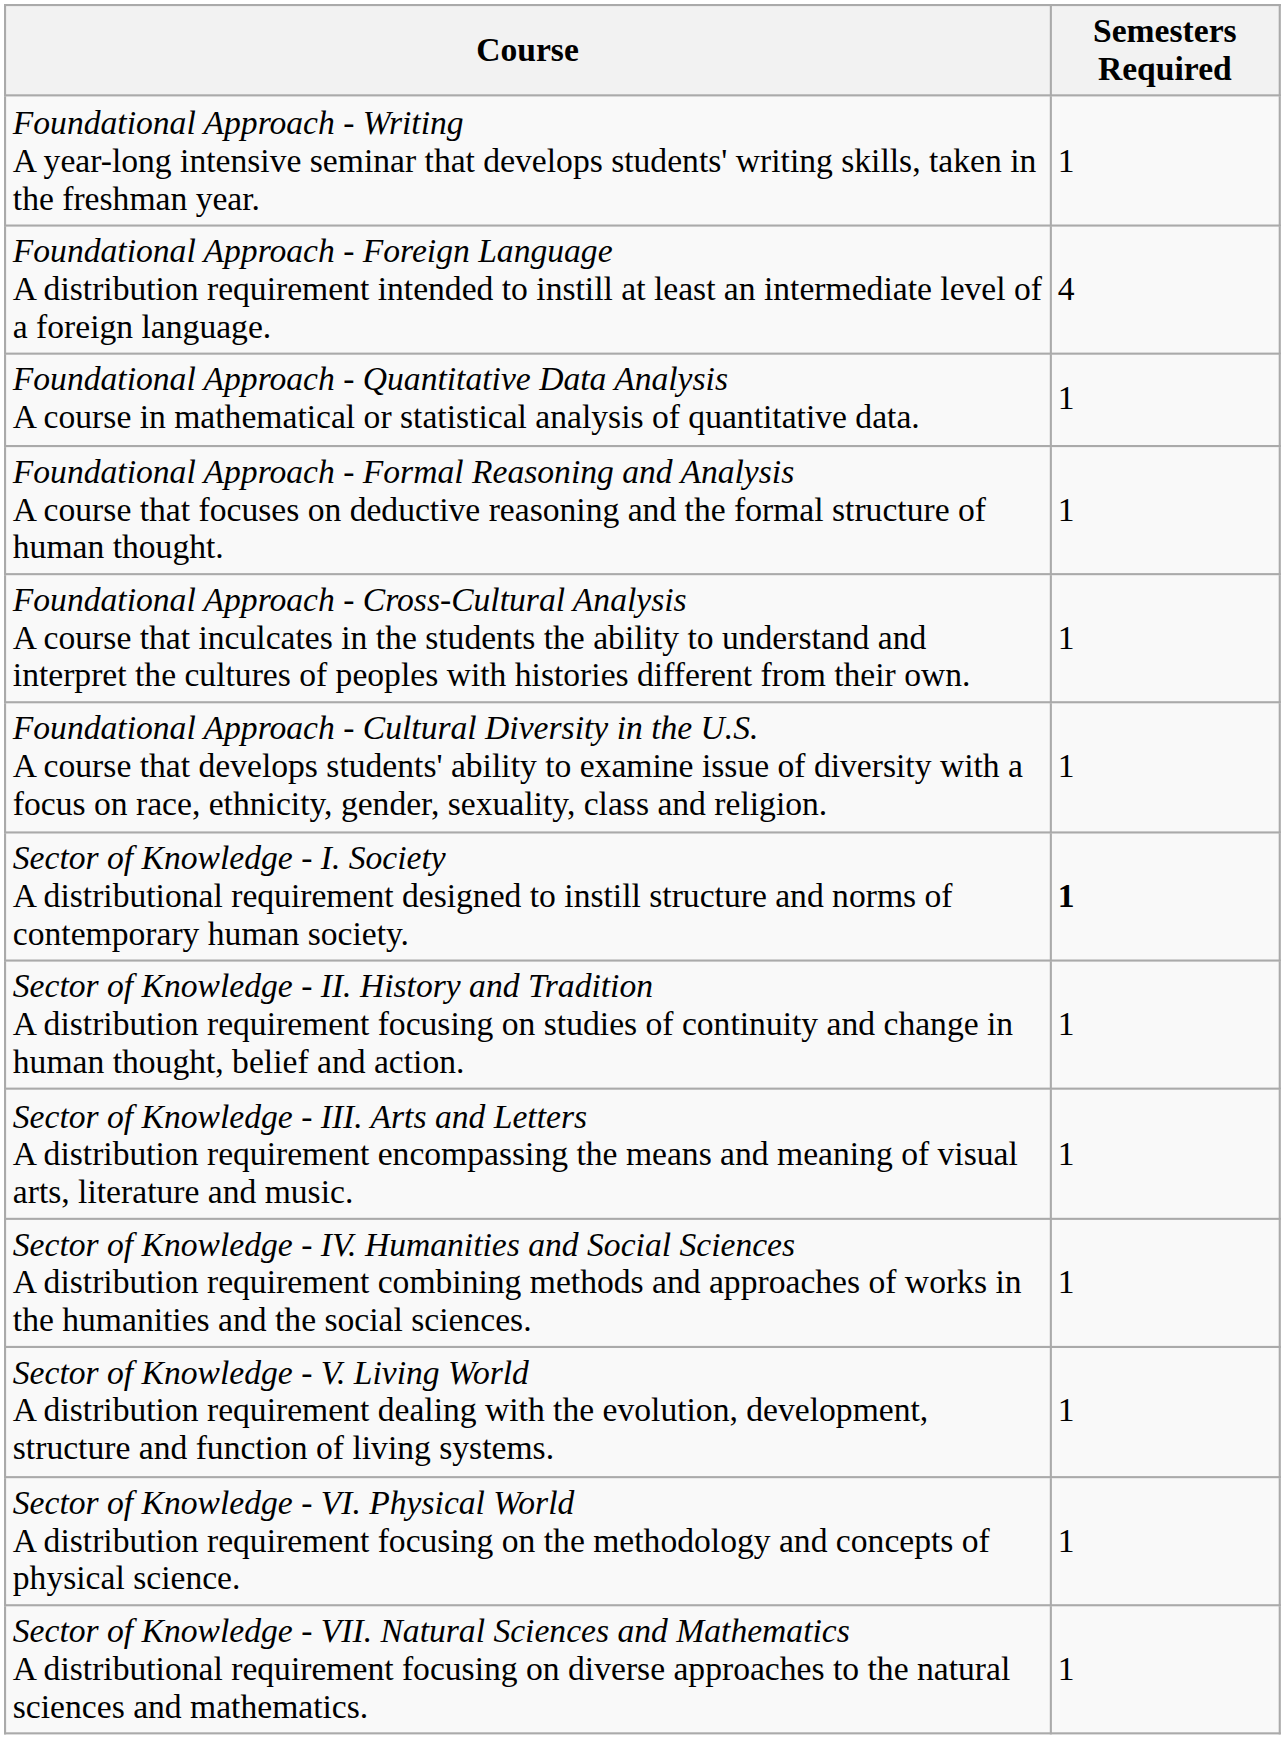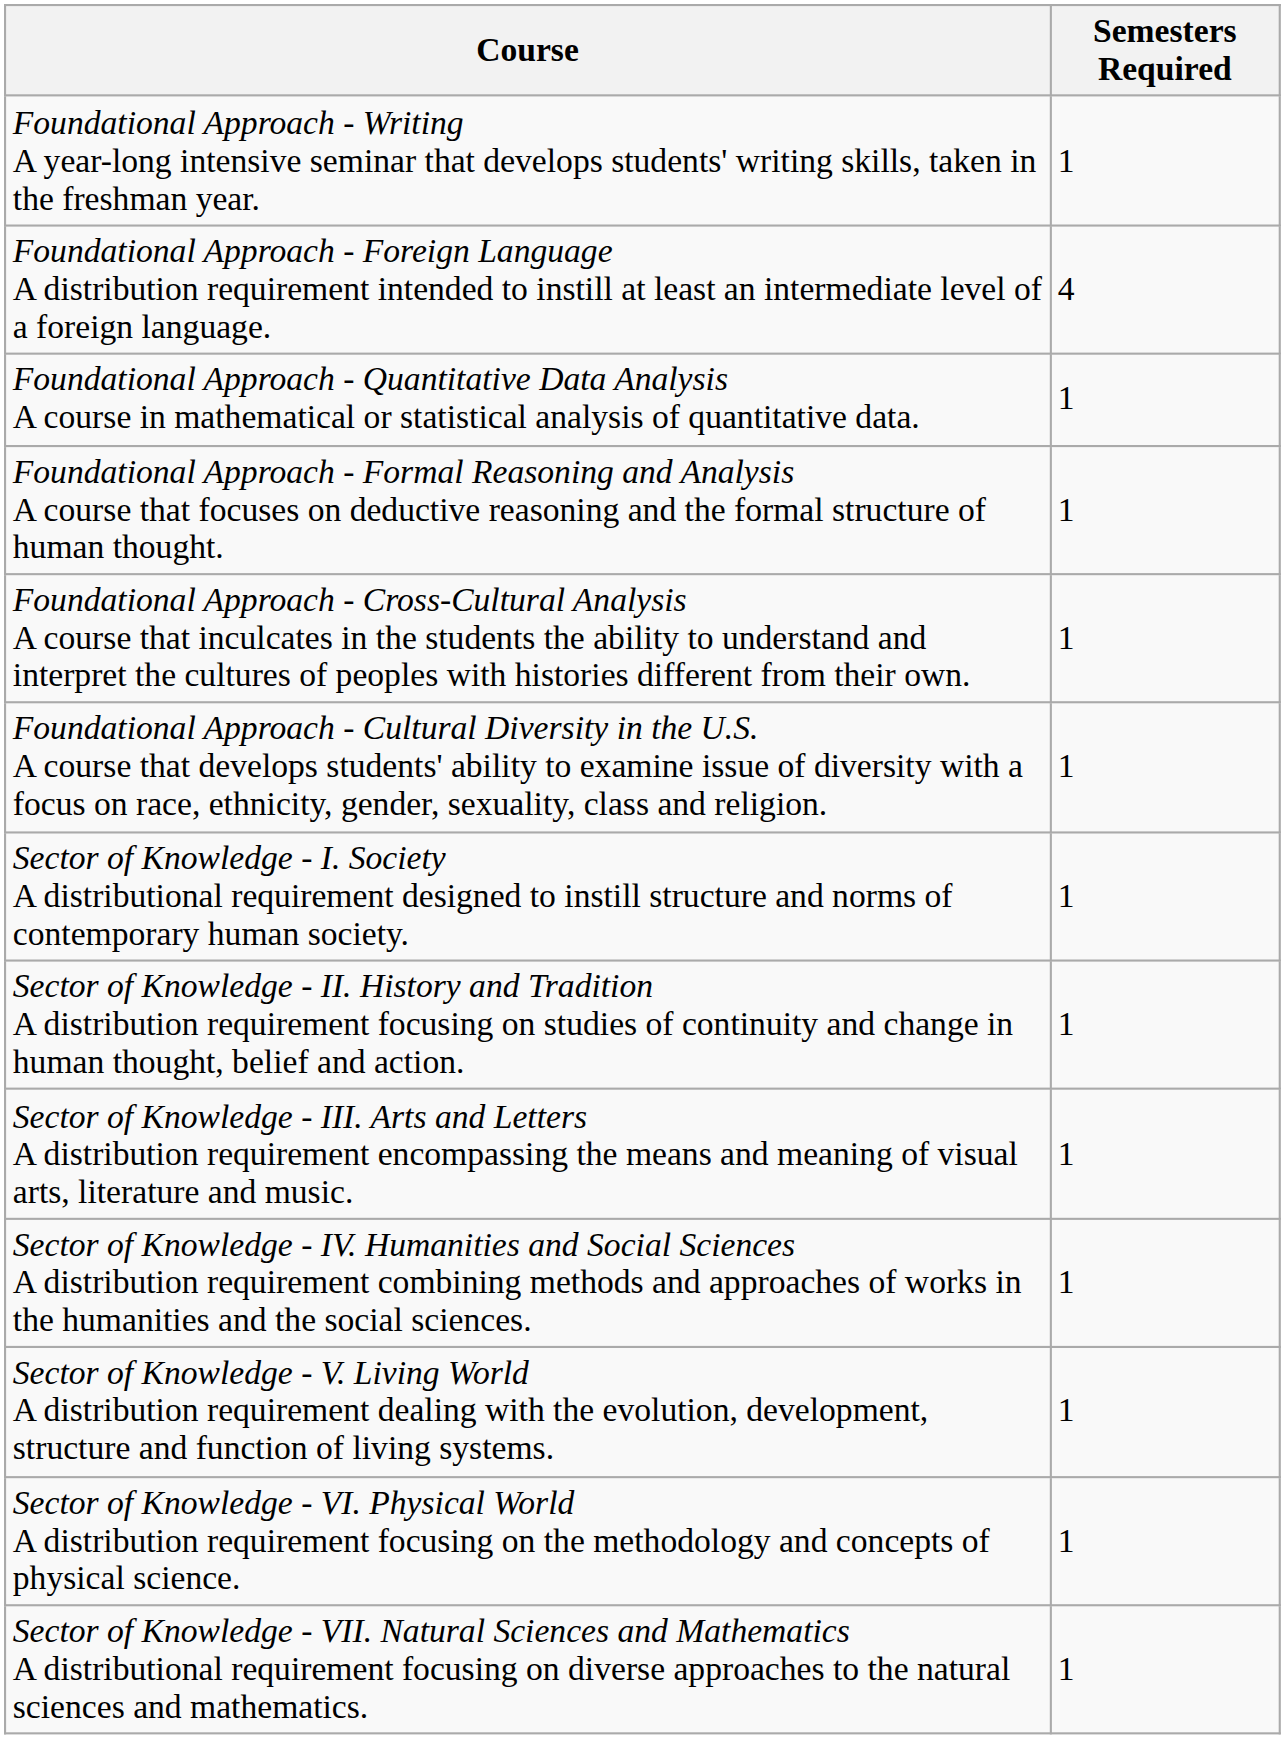(1066, 895) bold -> (1066, 895) normal
